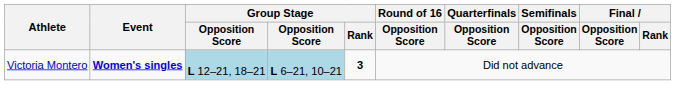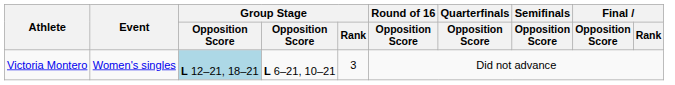(138, 65) bold -> (134, 65) normal
(306, 71) lightblue background -> (300, 71) no background
(360, 65) bold -> (353, 65) normal
